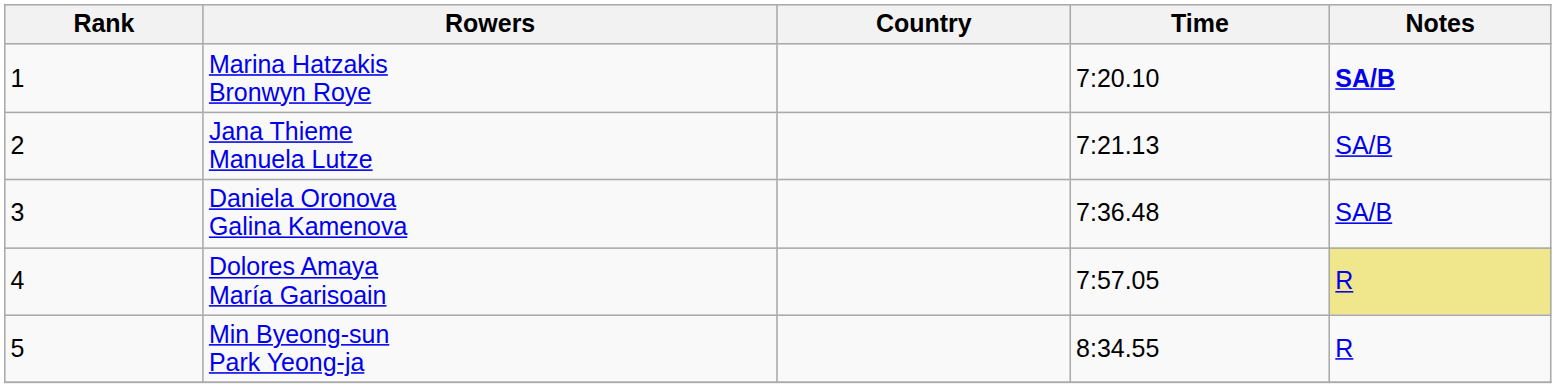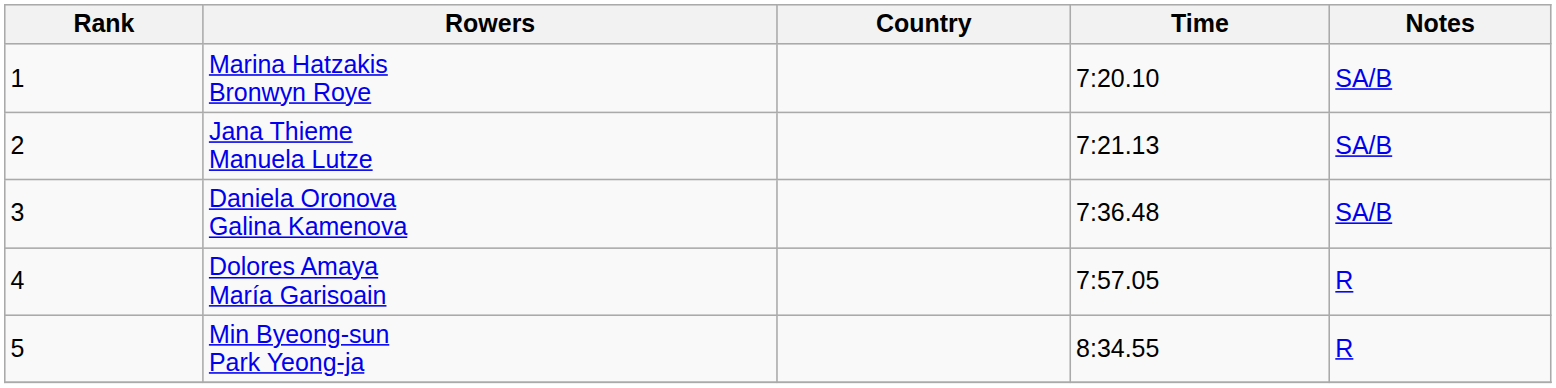(1365, 77) bold -> (1364, 77) normal
(1344, 280) khaki background -> (1344, 280) no background
